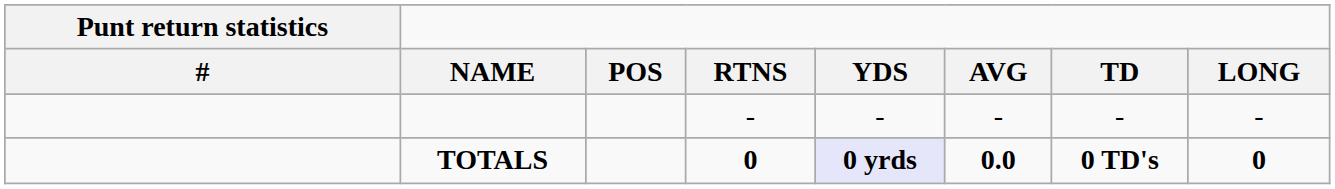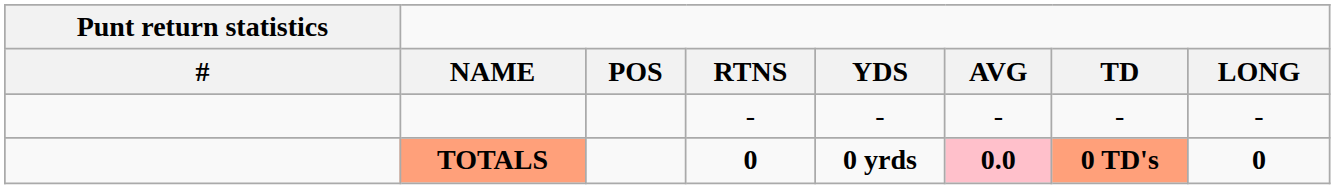(493, 159) no background -> (493, 159) lightsalmon background
(880, 159) lavender background -> (880, 159) no background
(998, 159) no background -> (998, 159) pink background
(1120, 159) no background -> (1120, 159) lightsalmon background
